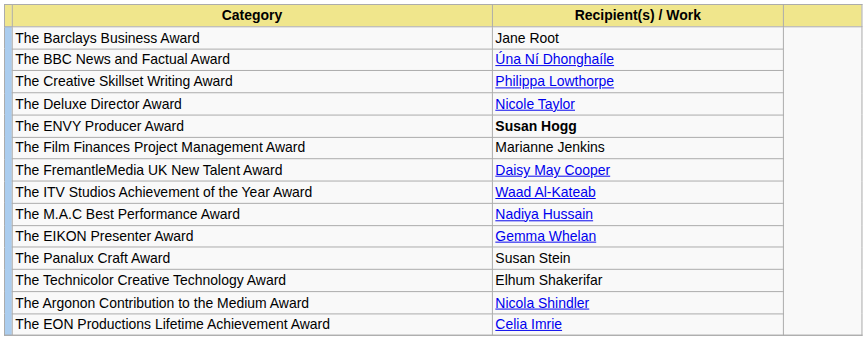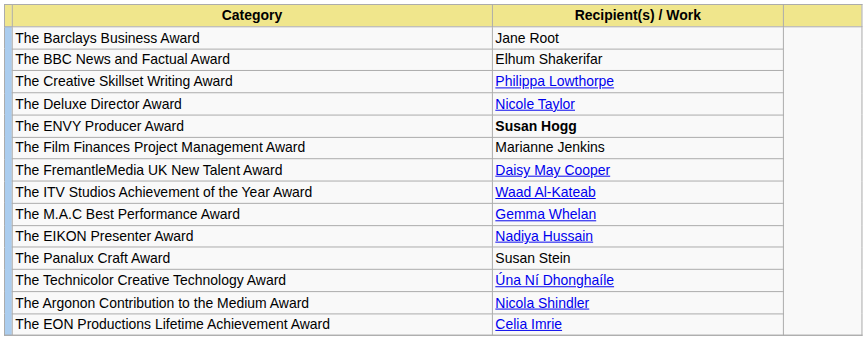(555, 60) Úna Ní Dhonghaíle -> (549, 60) Elhum Shakerifar
(544, 215) Nadiya Hussain -> (546, 215) Gemma Whelan
(546, 237) Gemma Whelan -> (544, 237) Nadiya Hussain
(549, 281) Elhum Shakerifar -> (555, 281) Úna Ní Dhonghaíle
